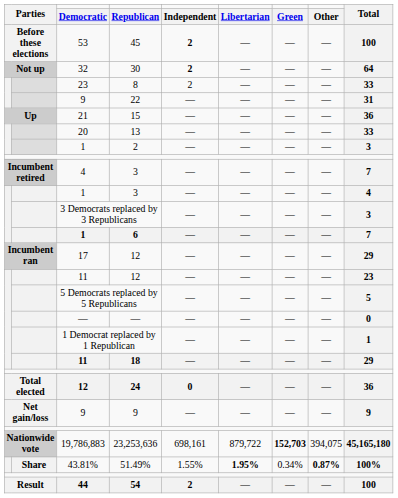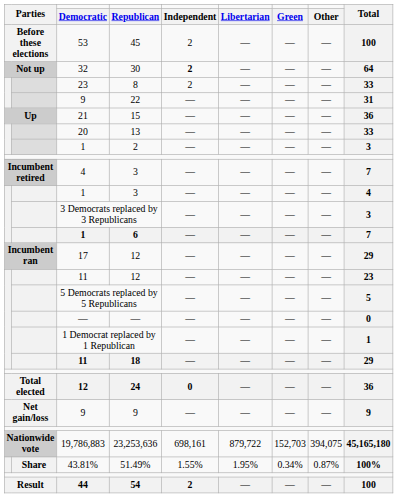(190, 43) bold -> (190, 43) normal
(290, 444) bold -> (290, 444) normal
(245, 465) bold -> (245, 465) normal
(326, 465) bold -> (326, 465) normal
